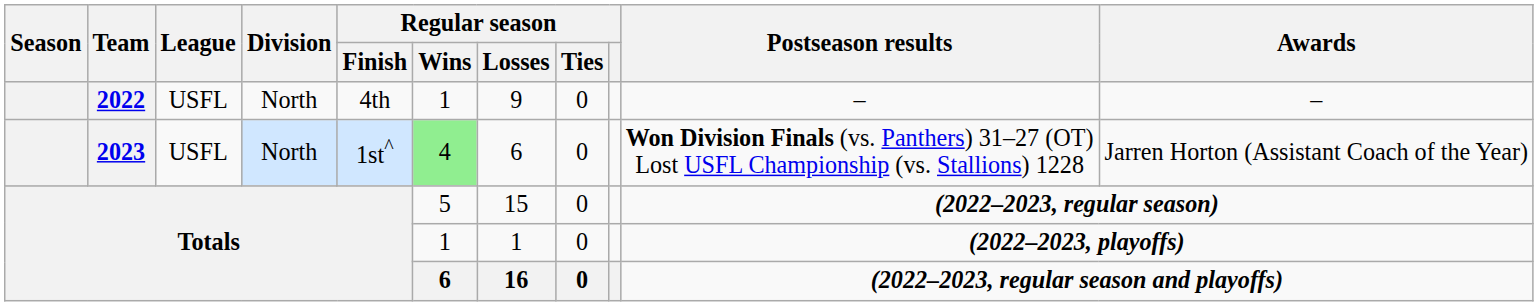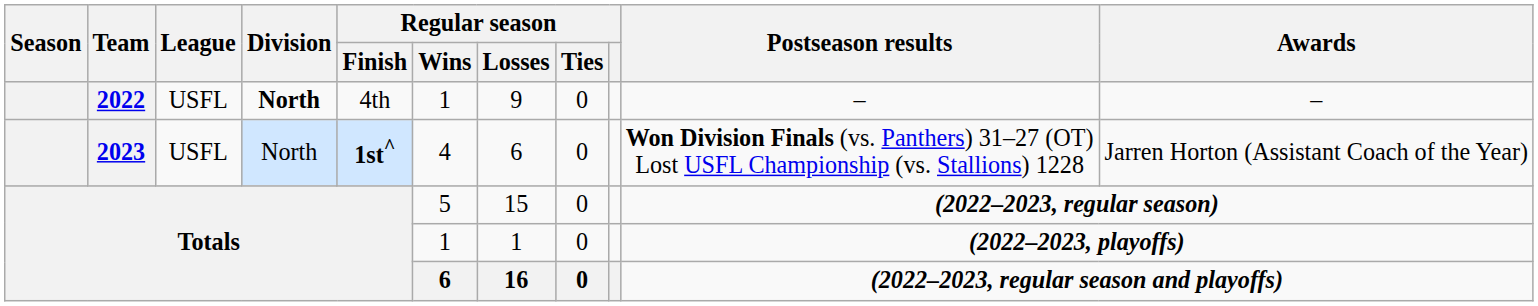(289, 100) normal -> (289, 100) bold
(375, 152) normal -> (375, 152) bold
(445, 152) lightgreen background -> (445, 152) no background
